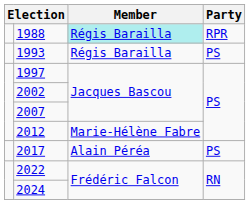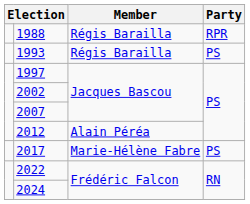(121, 34) paleturquoise background -> (121, 34) no background
(135, 131) Marie-Hélène Fabre -> (110, 131) Alain Péréa
(110, 151) Alain Péréa -> (135, 151) Marie-Hélène Fabre
